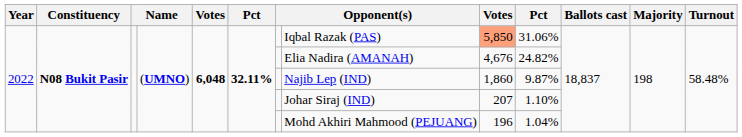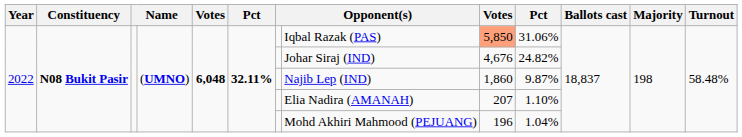(349, 57) Elia Nadira (AMANAH) -> (330, 57) Johar Siraj (IND)
(330, 100) Johar Siraj (IND) -> (349, 100) Elia Nadira (AMANAH)
